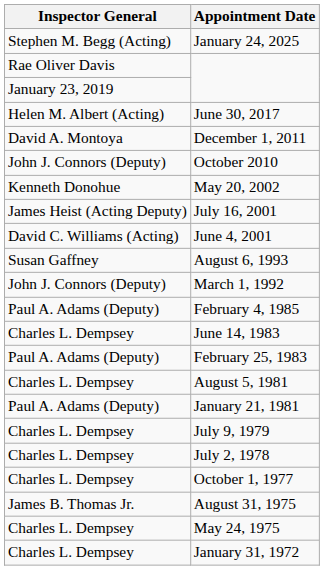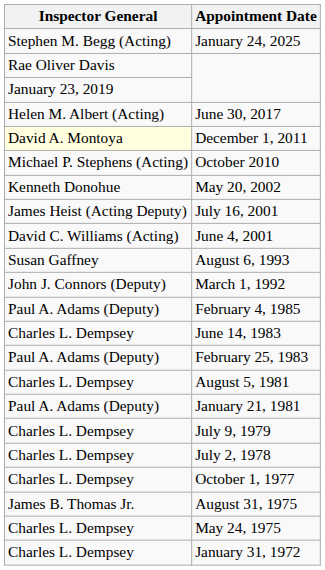(65, 138) no background -> (65, 138) lightyellow background
(87, 162) John J. Connors (Deputy) -> (98, 162) Michael P. Stephens (Acting)
